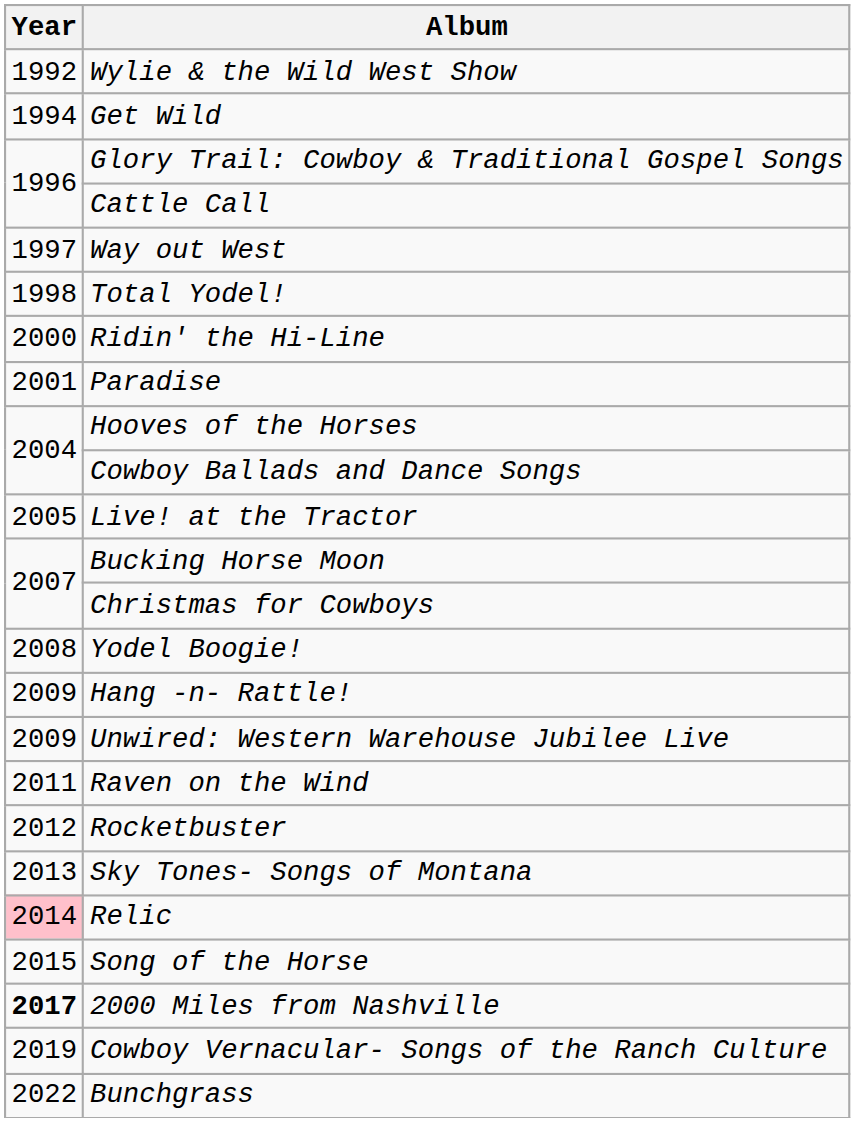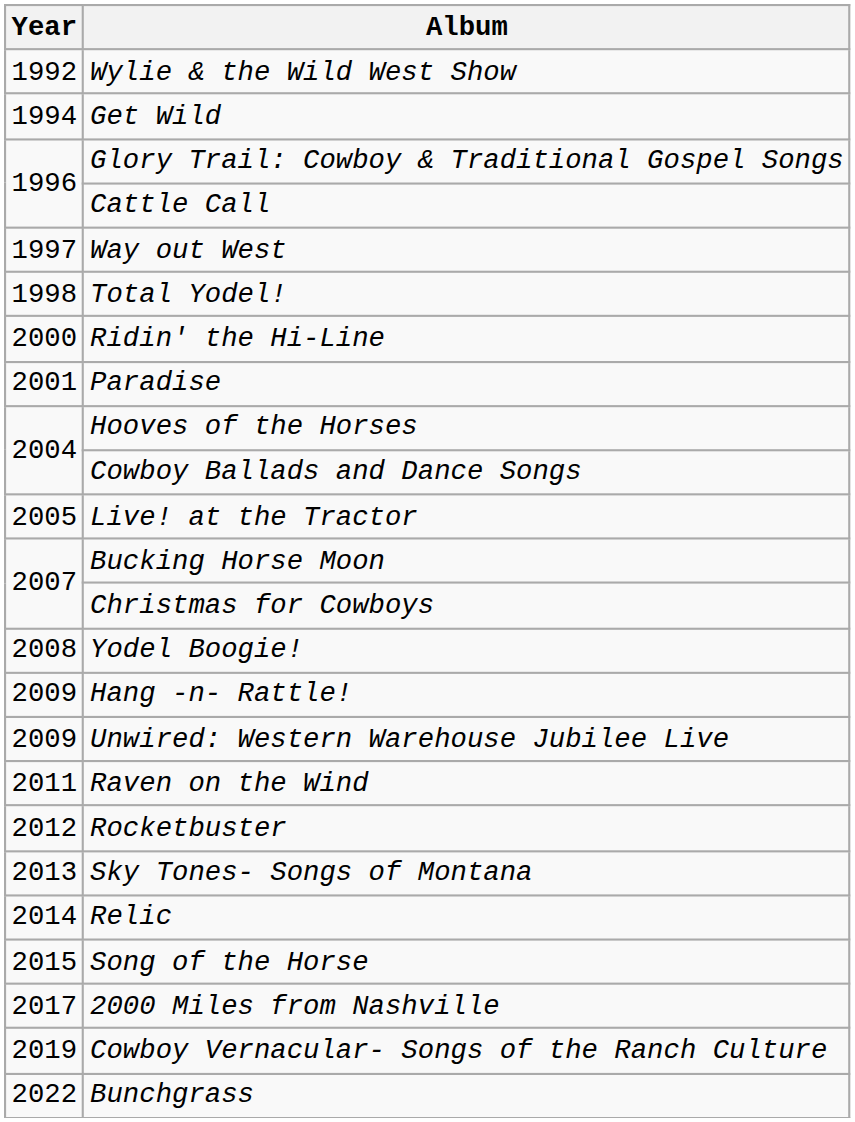(44, 917) pink background -> (44, 917) no background
(44, 1006) bold -> (44, 1006) normal
